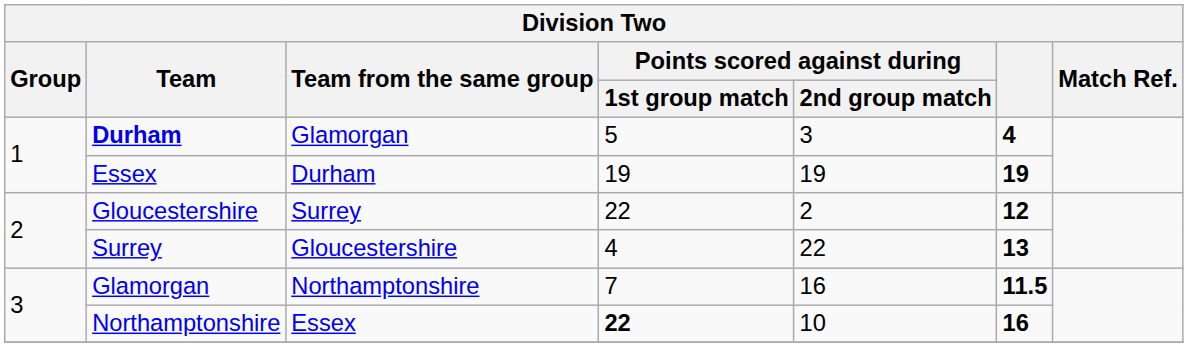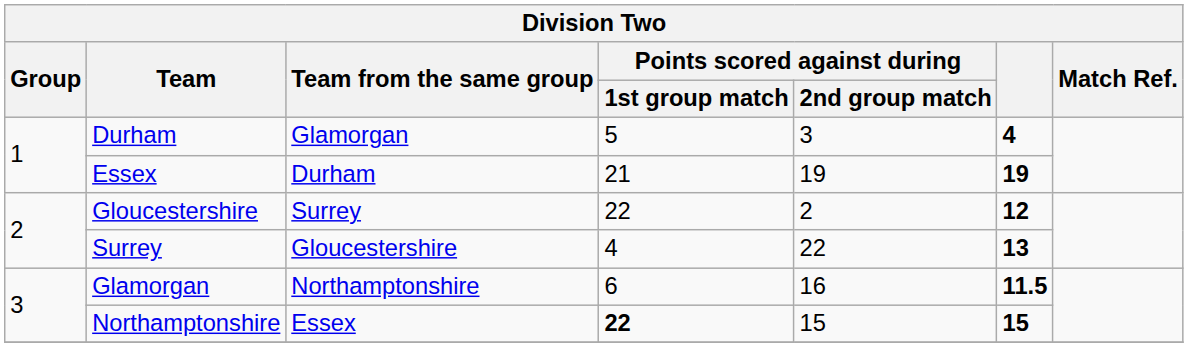(137, 135) bold -> (134, 135) normal
(618, 173) 19 -> (618, 173) 21
(611, 286) 7 -> (611, 286) 6
(813, 323) 10 -> (813, 323) 15
(1016, 323) 16 -> (1016, 323) 15
